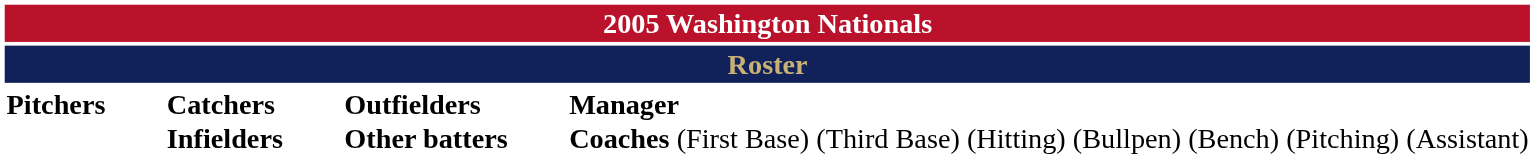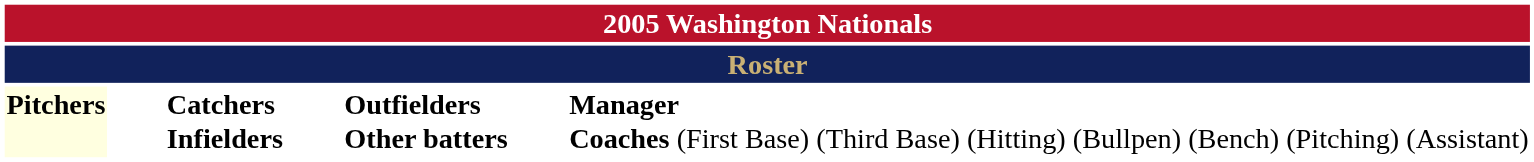(56, 104) no background -> (56, 104) lightyellow background
